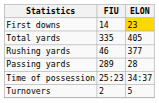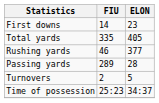(132, 25) gold background -> (132, 25) no background
rows swapped: (28, 91) <-> (51, 78)
